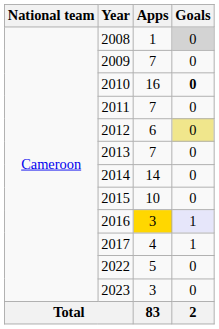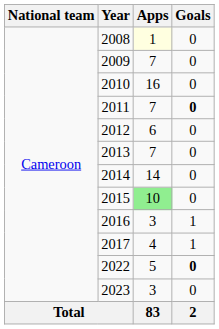(153, 38) no background -> (153, 38) lightyellow background
(193, 38) lightgrey background -> (193, 38) no background
(193, 84) bold -> (193, 84) normal
(193, 107) normal -> (193, 107) bold
(193, 130) khaki background -> (193, 130) no background
(153, 198) no background -> (153, 198) lightgreen background
(153, 221) gold background -> (153, 221) no background
(193, 221) lavender background -> (193, 221) no background
(193, 267) normal -> (193, 267) bold
